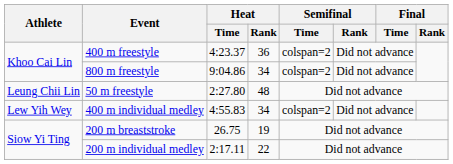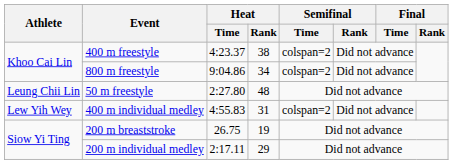(264, 52) 36 -> (264, 52) 38
(264, 110) 34 -> (264, 110) 31
(264, 149) 22 -> (264, 149) 29
